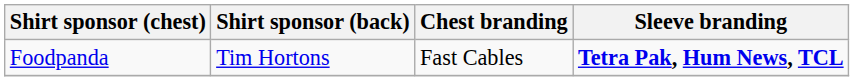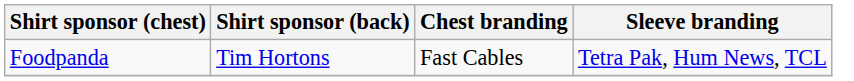(711, 57) bold -> (702, 57) normal
